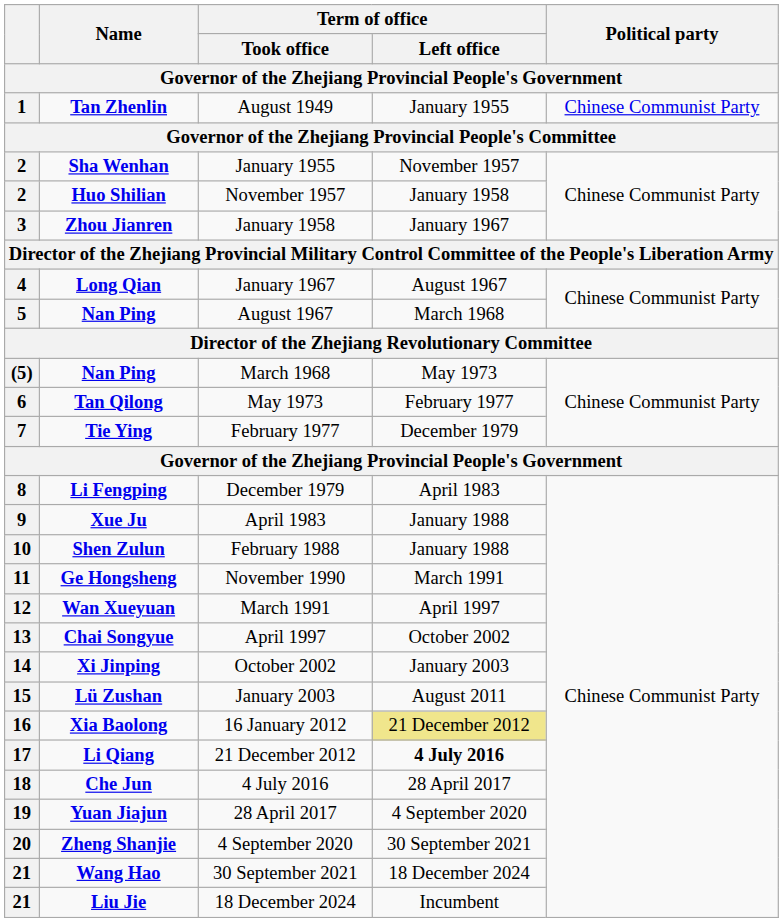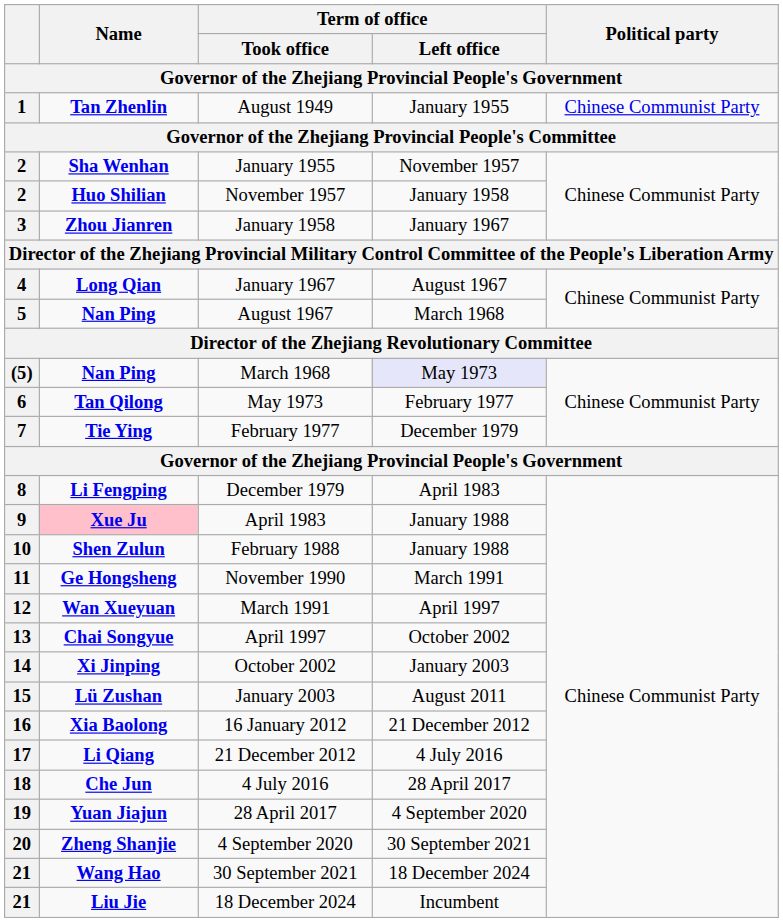(459, 372) no background -> (459, 372) lavender background
(119, 519) no background -> (119, 519) pink background
(459, 725) khaki background -> (459, 725) no background
(459, 755) bold -> (459, 755) normal
